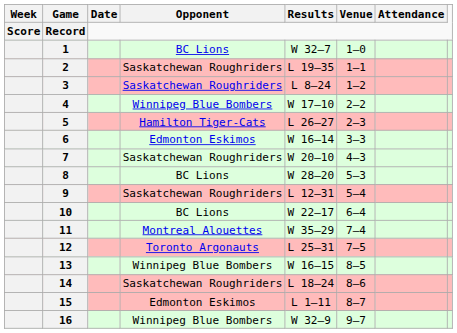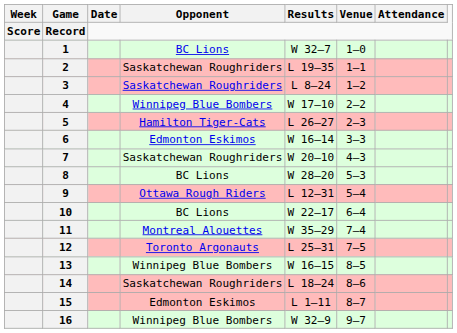(202, 194) Saskatchewan Roughriders -> (202, 194) Ottawa Rough Riders
